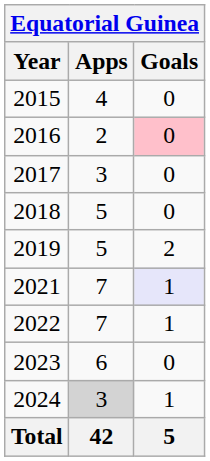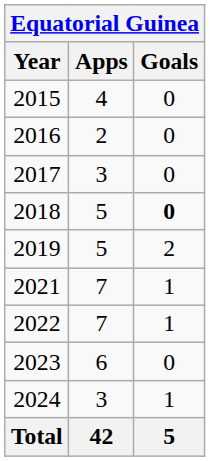(169, 135) pink background -> (169, 135) no background
(169, 211) normal -> (169, 211) bold
(169, 286) lavender background -> (169, 286) no background
(101, 398) lightgrey background -> (101, 398) no background
